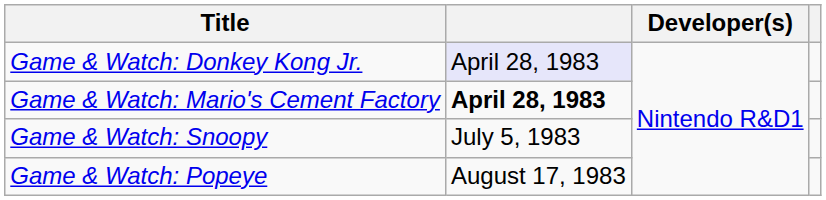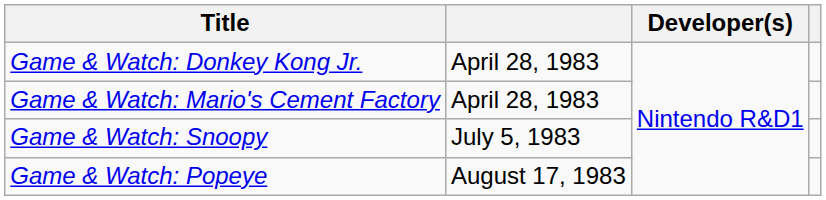(525, 61) lavender background -> (525, 61) no background
(528, 99) bold -> (525, 99) normal
